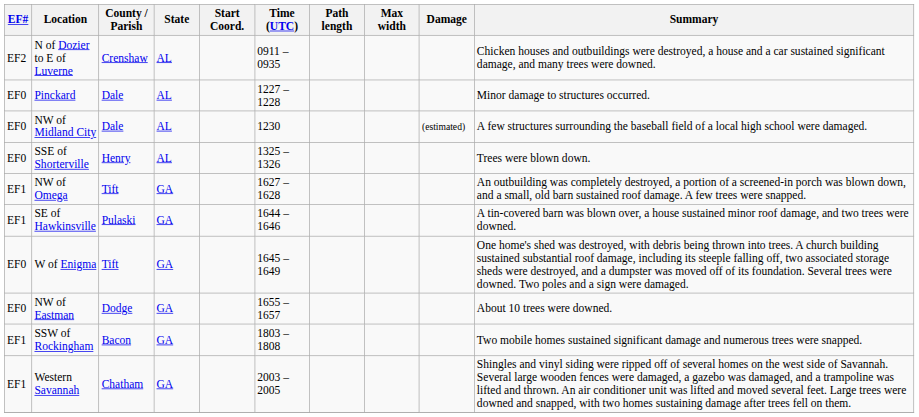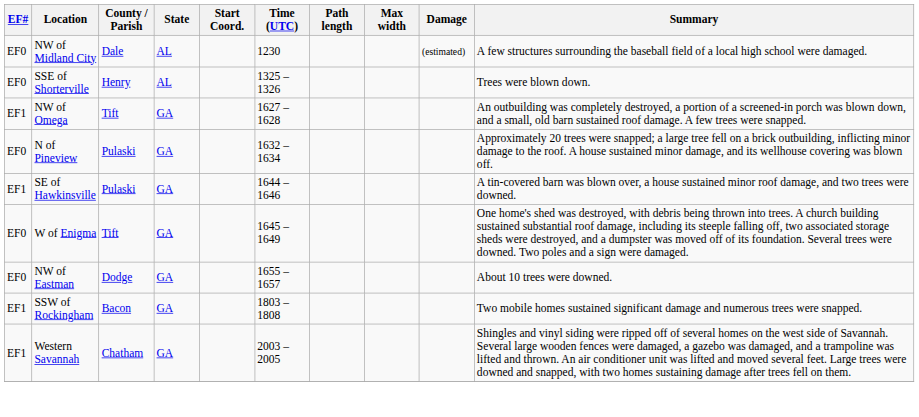- row: (62, 57)
- row: (55, 95)
+ row: (56, 151)
